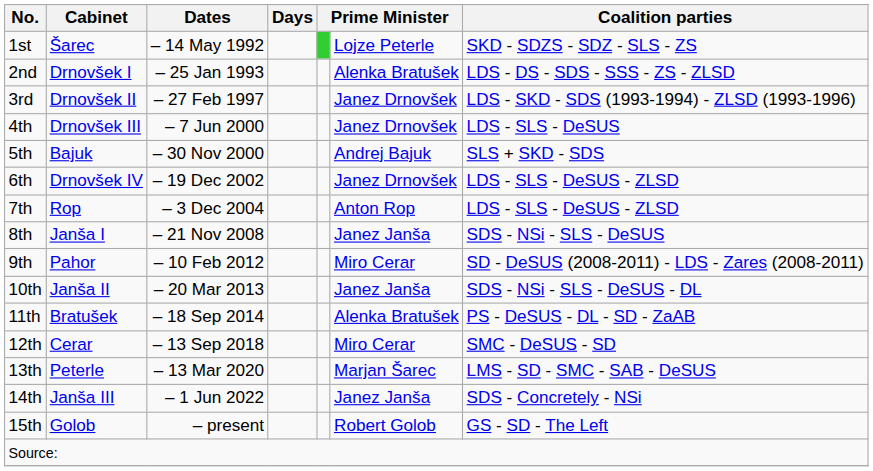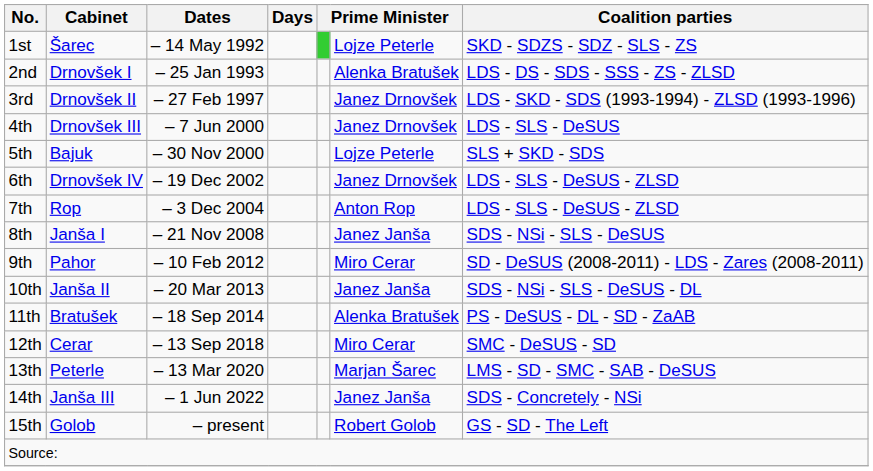(383, 153) Andrej Bajuk -> (384, 153) Lojze Peterle
